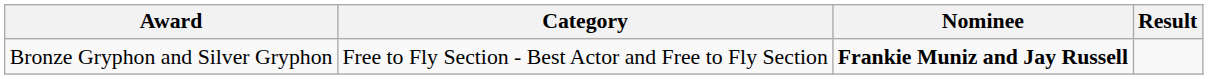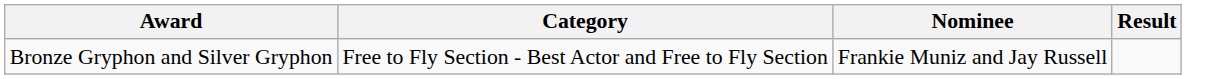(983, 56) bold -> (973, 56) normal
